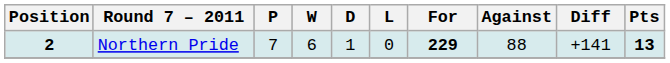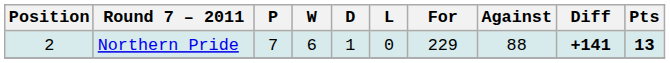(49, 44) bold -> (49, 44) normal
(443, 44) bold -> (443, 44) normal
(591, 44) normal -> (591, 44) bold
